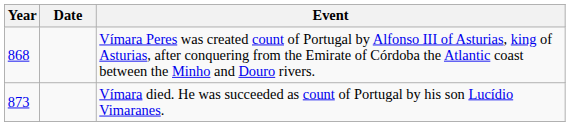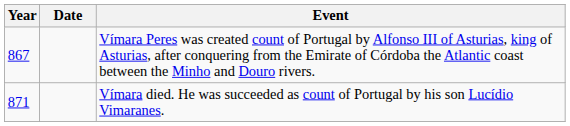(19, 54) 868 -> (19, 54) 867
(19, 102) 873 -> (19, 102) 871
